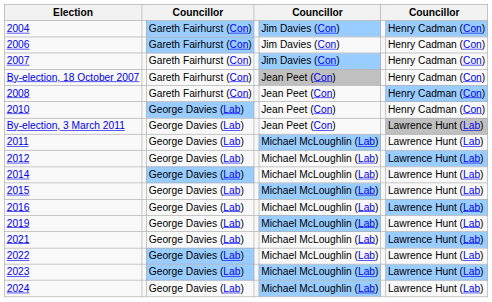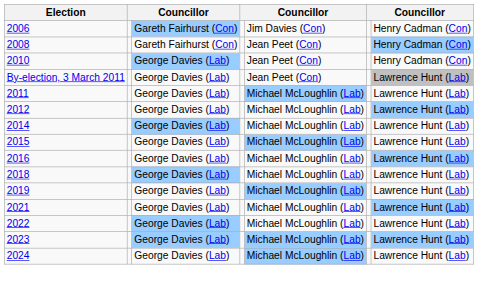- row: (18, 28)
- row: (18, 61)
- row: (73, 77)
+ row: (18, 175)
